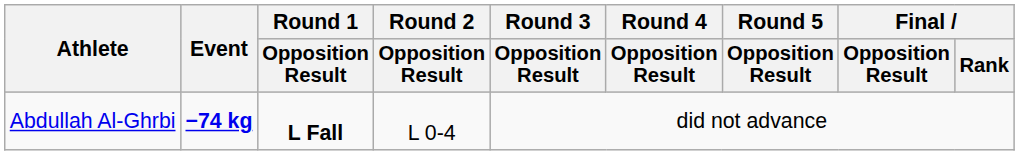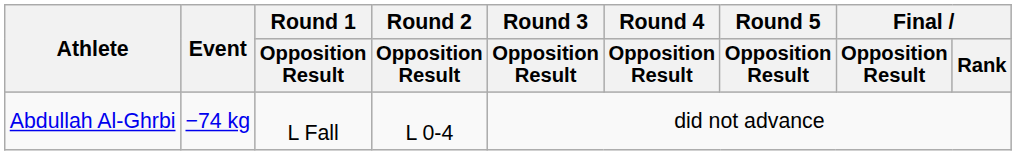(219, 121) bold -> (218, 121) normal
(315, 133) bold -> (313, 133) normal
